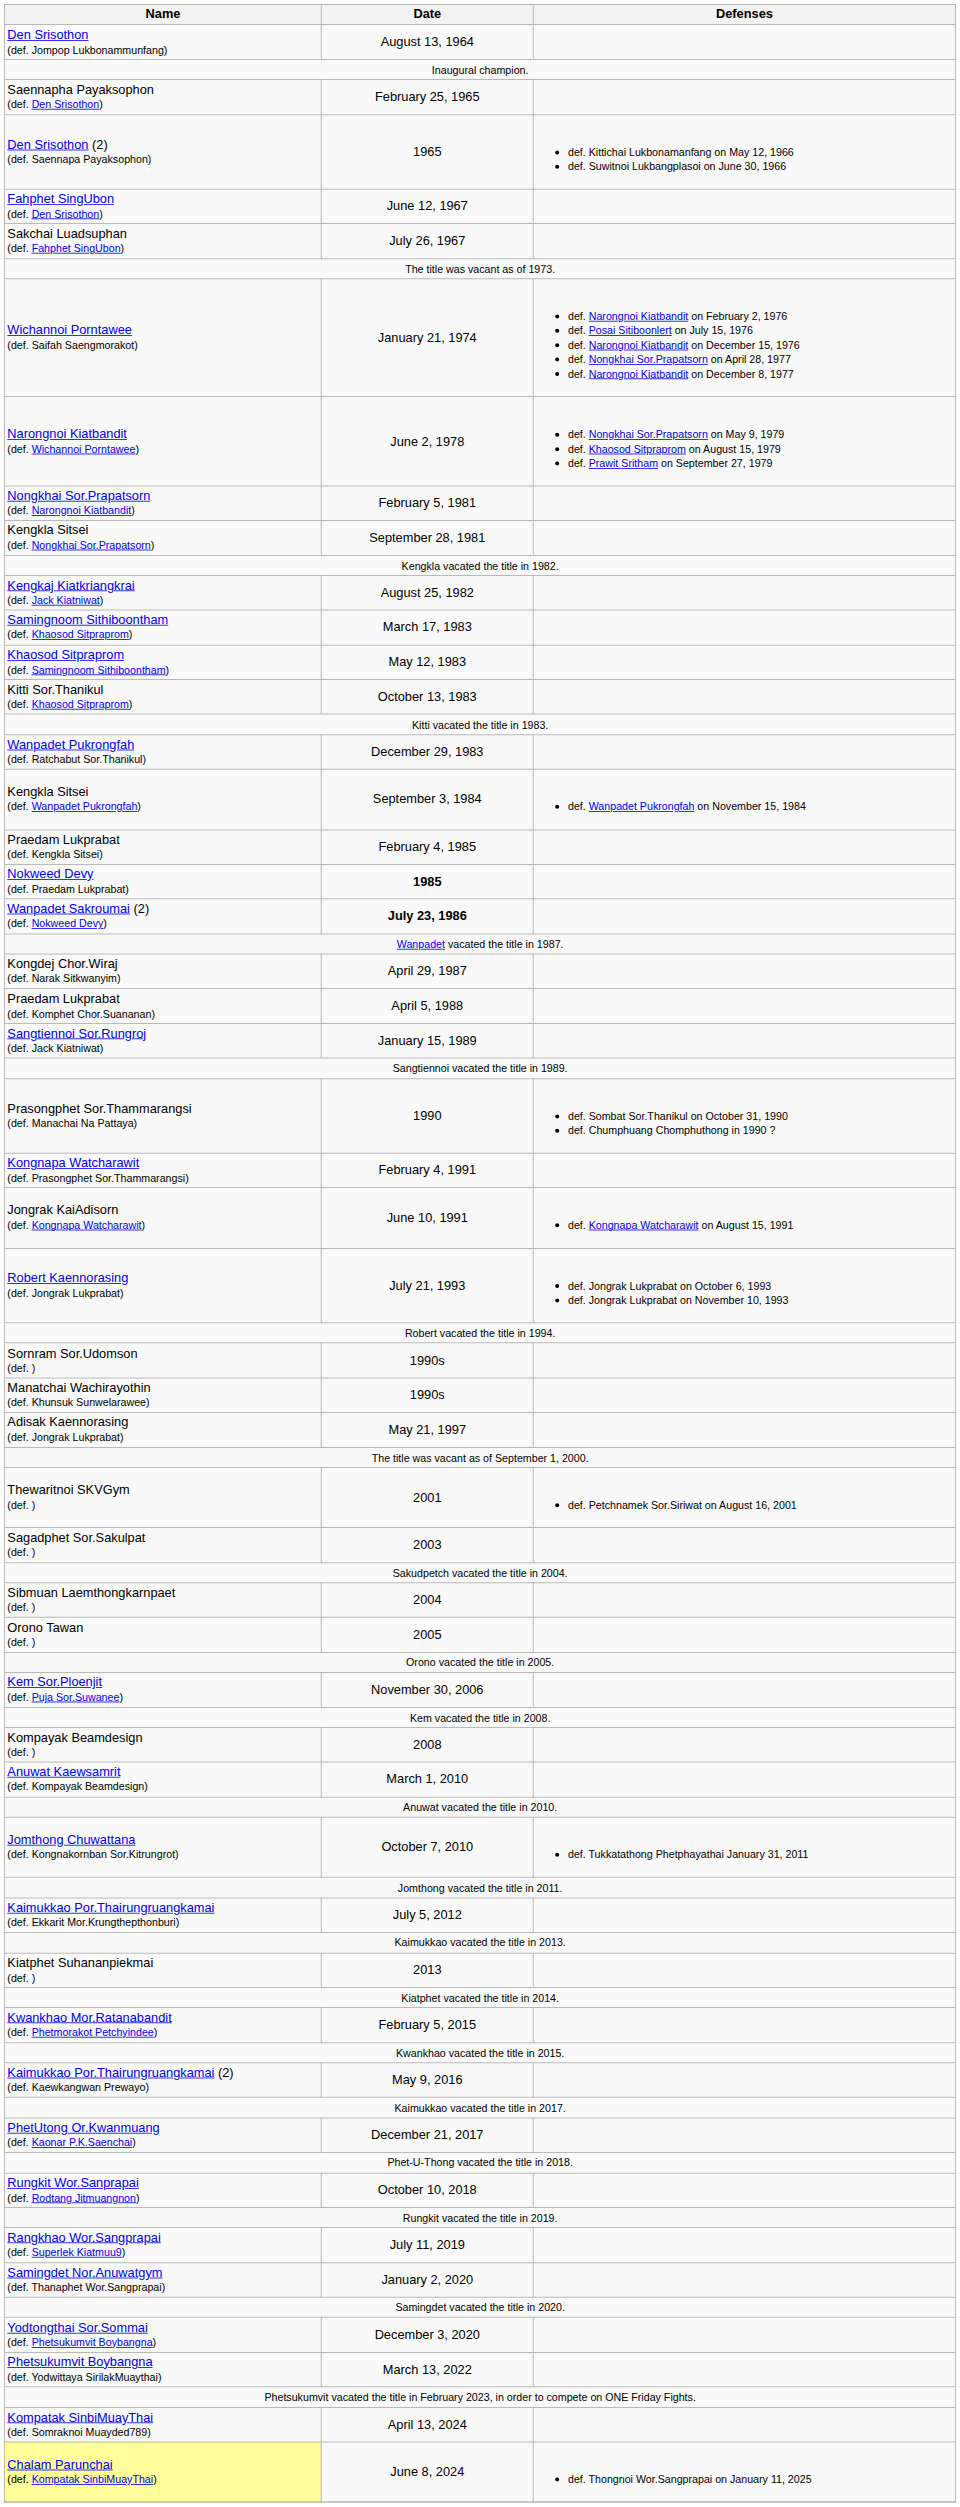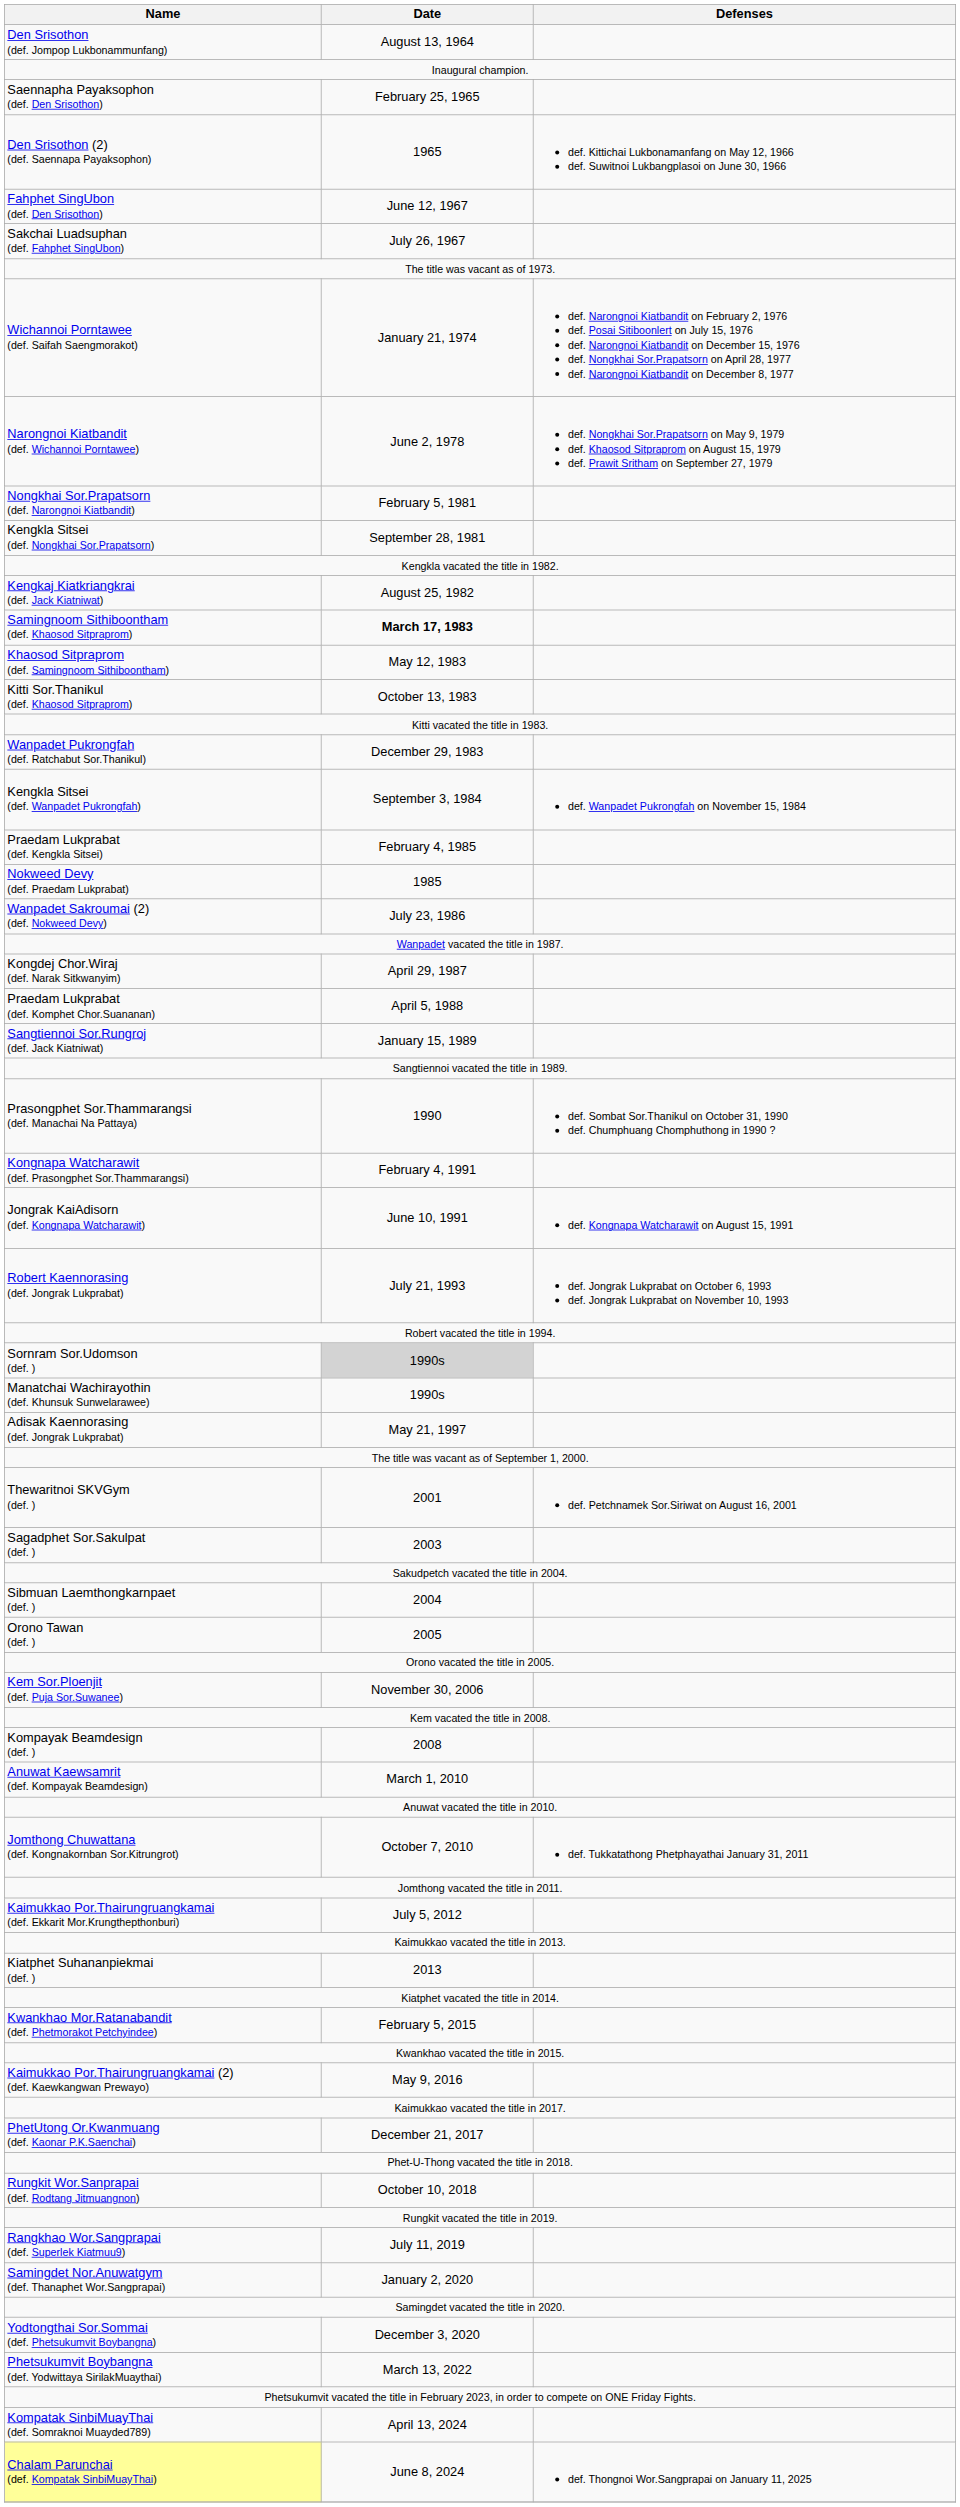(427, 627) normal -> (427, 627) bold
(427, 881) bold -> (427, 881) normal
(427, 916) bold -> (427, 916) normal
(427, 1360) no background -> (427, 1360) lightgrey background
